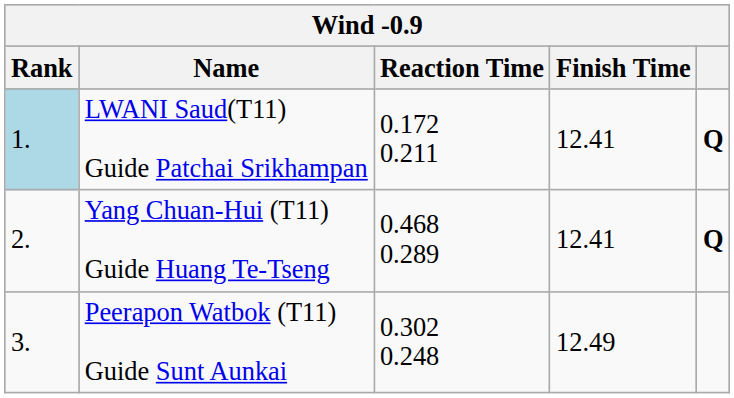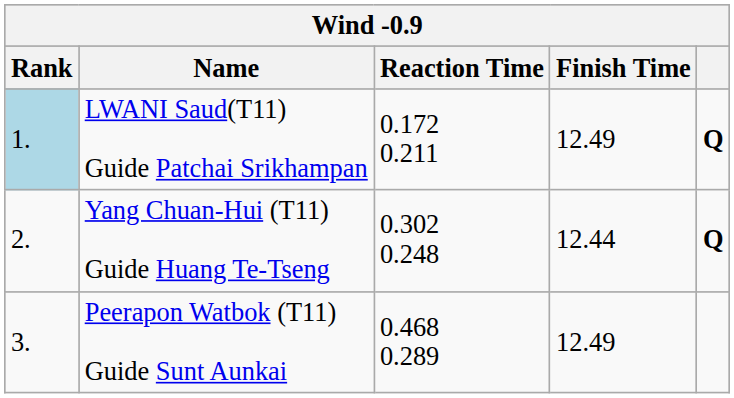(586, 138) 12.41 -> (586, 138) 12.49
(410, 240) 0.468 0.289 -> (410, 240) 0.302 0.248
(586, 240) 12.41 -> (586, 240) 12.44
(410, 341) 0.302 0.248 -> (410, 341) 0.468 0.289
